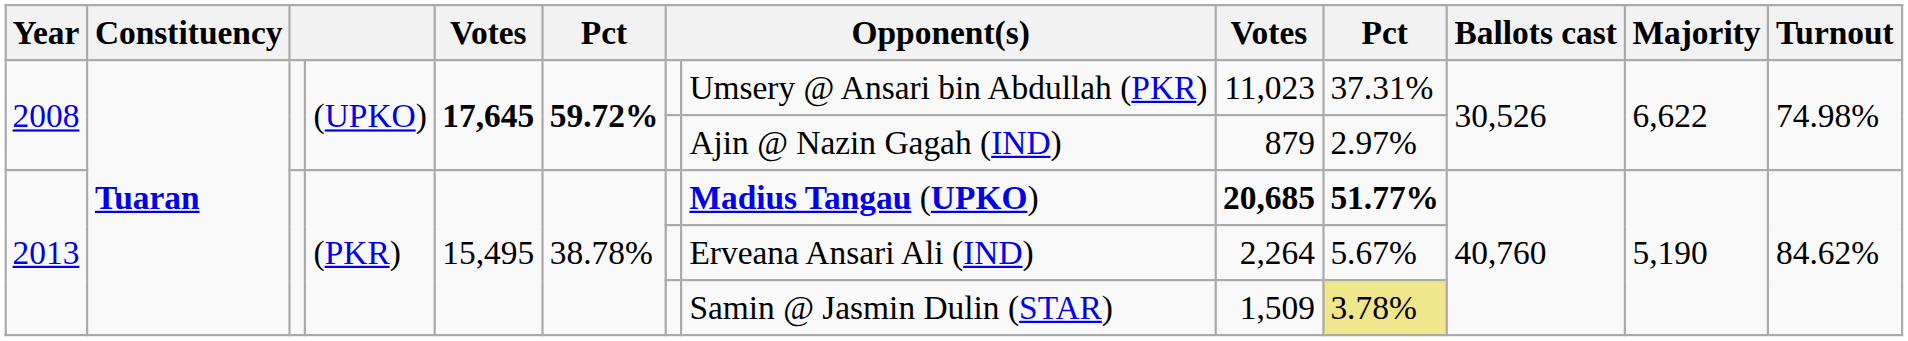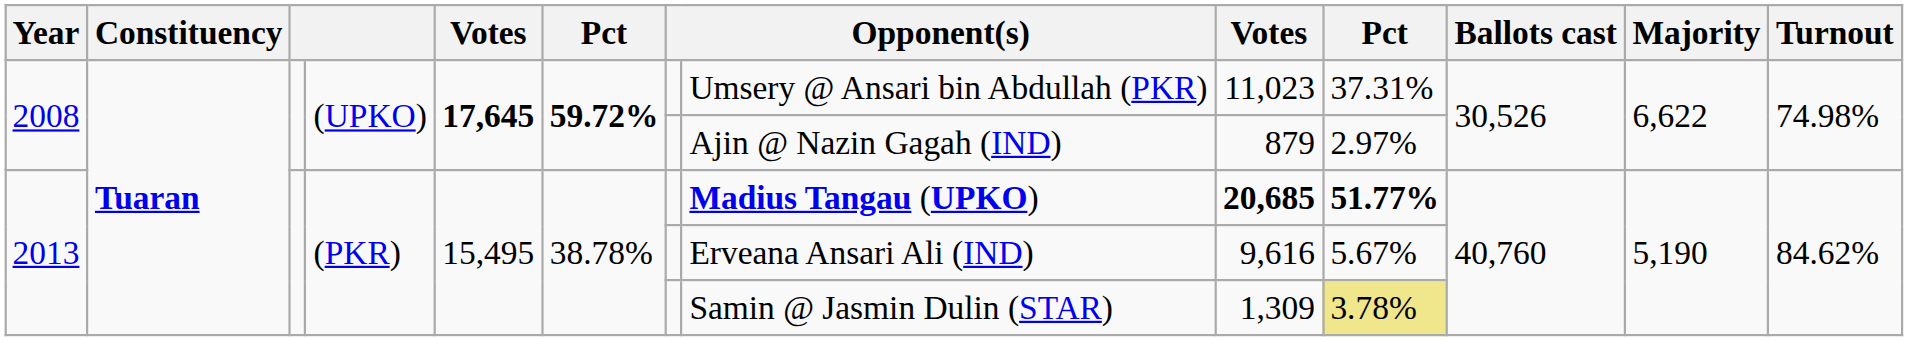(1277, 252) 2,264 -> (1277, 252) 9,616
(1277, 307) 1,509 -> (1277, 307) 1,309
